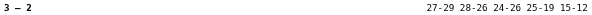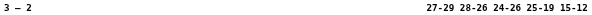(507, 7) normal -> (507, 7) bold
